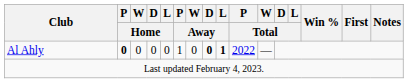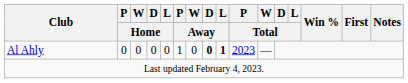(124, 50) bold -> (124, 50) normal
(243, 50) 2022 -> (243, 50) 2023
